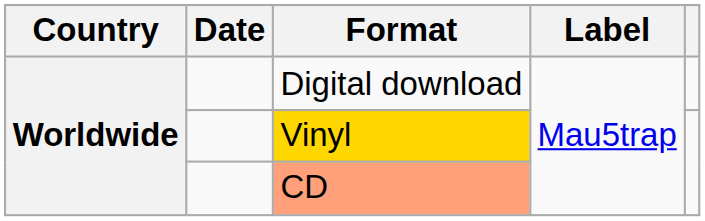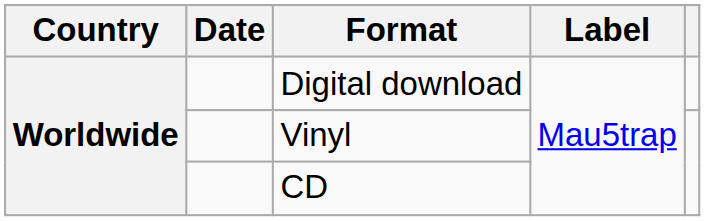(316, 135) gold background -> (316, 135) no background
(304, 187) lightsalmon background -> (304, 187) no background
